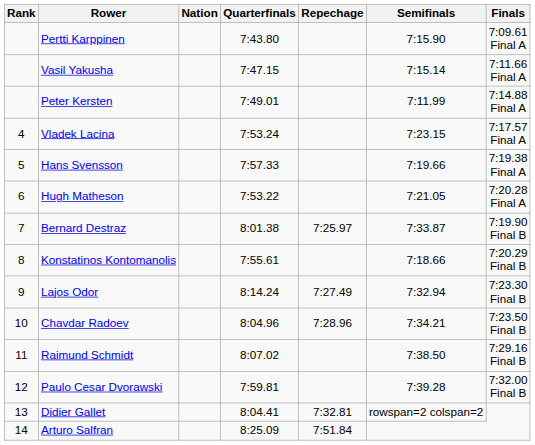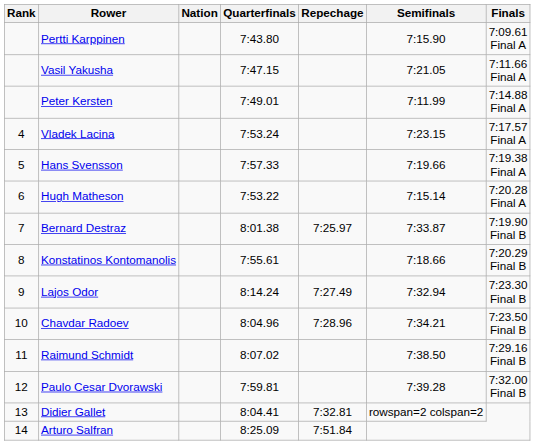(426, 70) 7:15.14 -> (426, 70) 7:21.05
(426, 197) 7:21.05 -> (426, 197) 7:15.14
